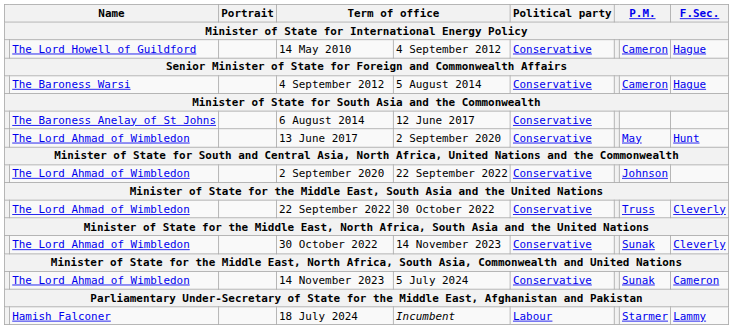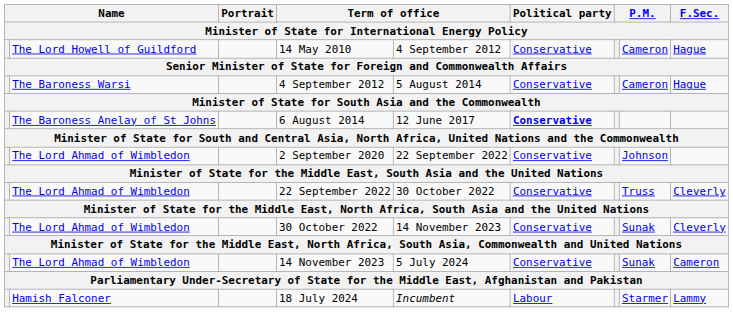(552, 120) normal -> (552, 120) bold
- row: (318, 138)
